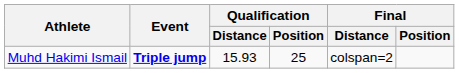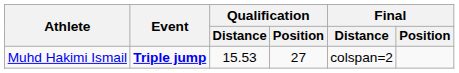(240, 58) 15.93 -> (240, 58) 15.53
(298, 58) 25 -> (298, 58) 27
